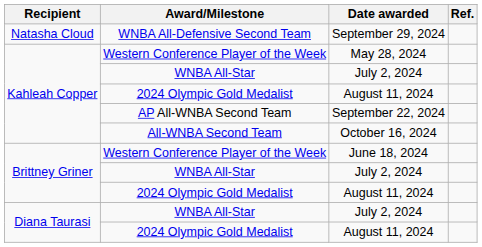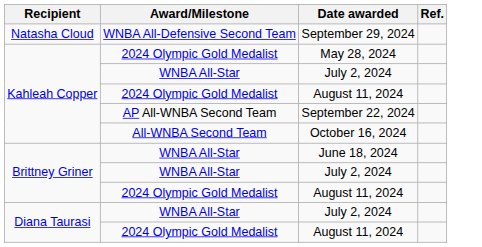(215, 53) Western Conference Player of the Week -> (200, 53) 2024 Olympic Gold Medalist
(215, 152) Western Conference Player of the Week -> (200, 152) WNBA All-Star
